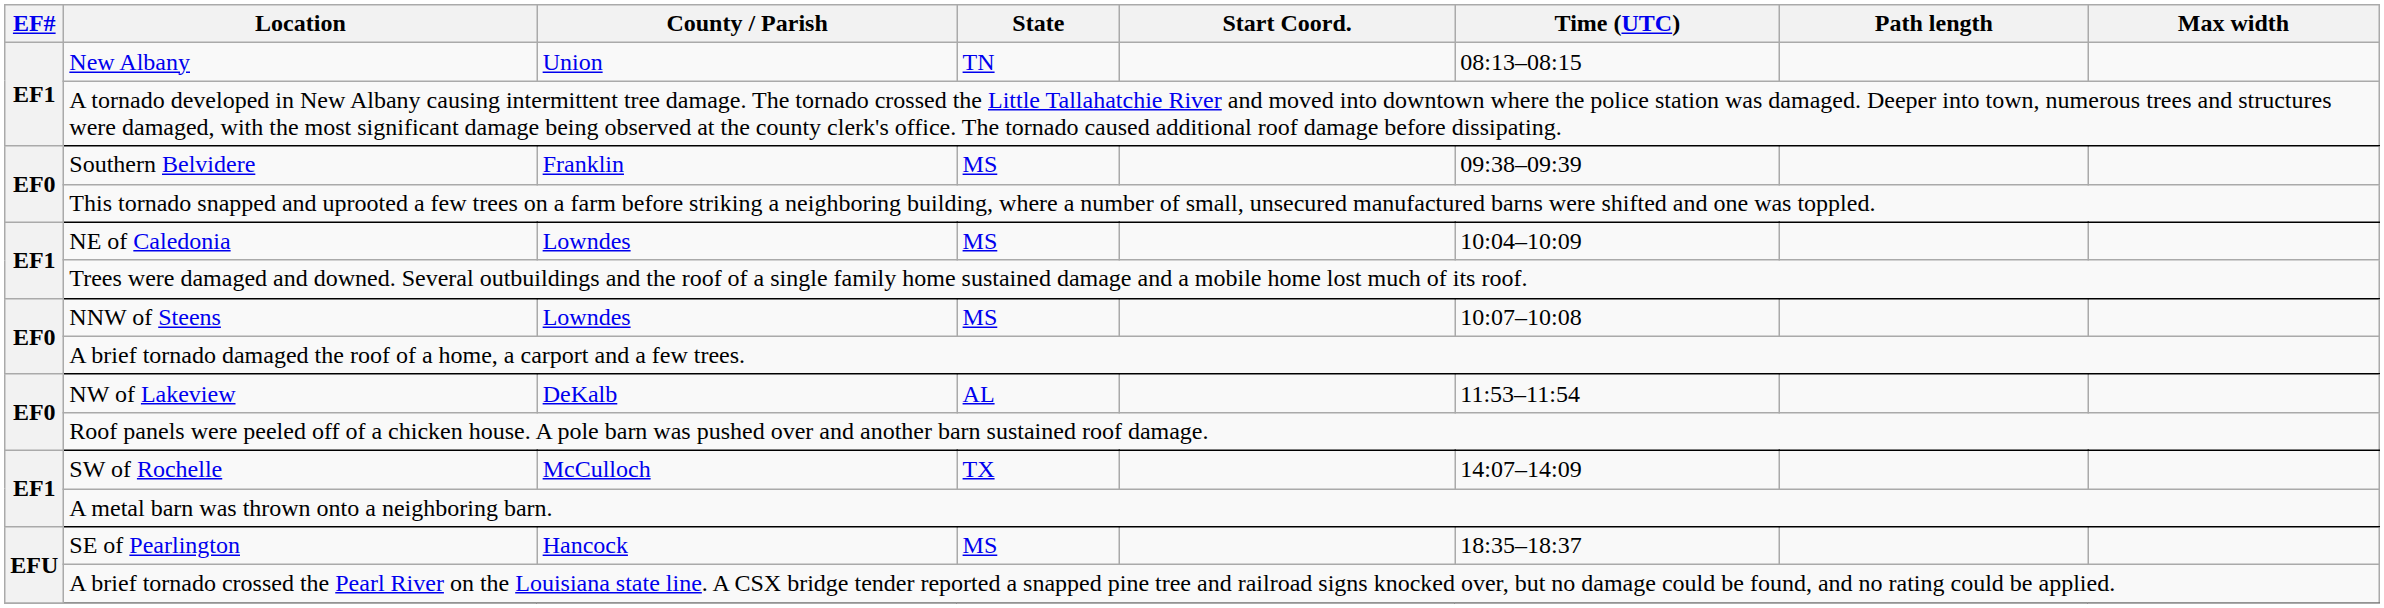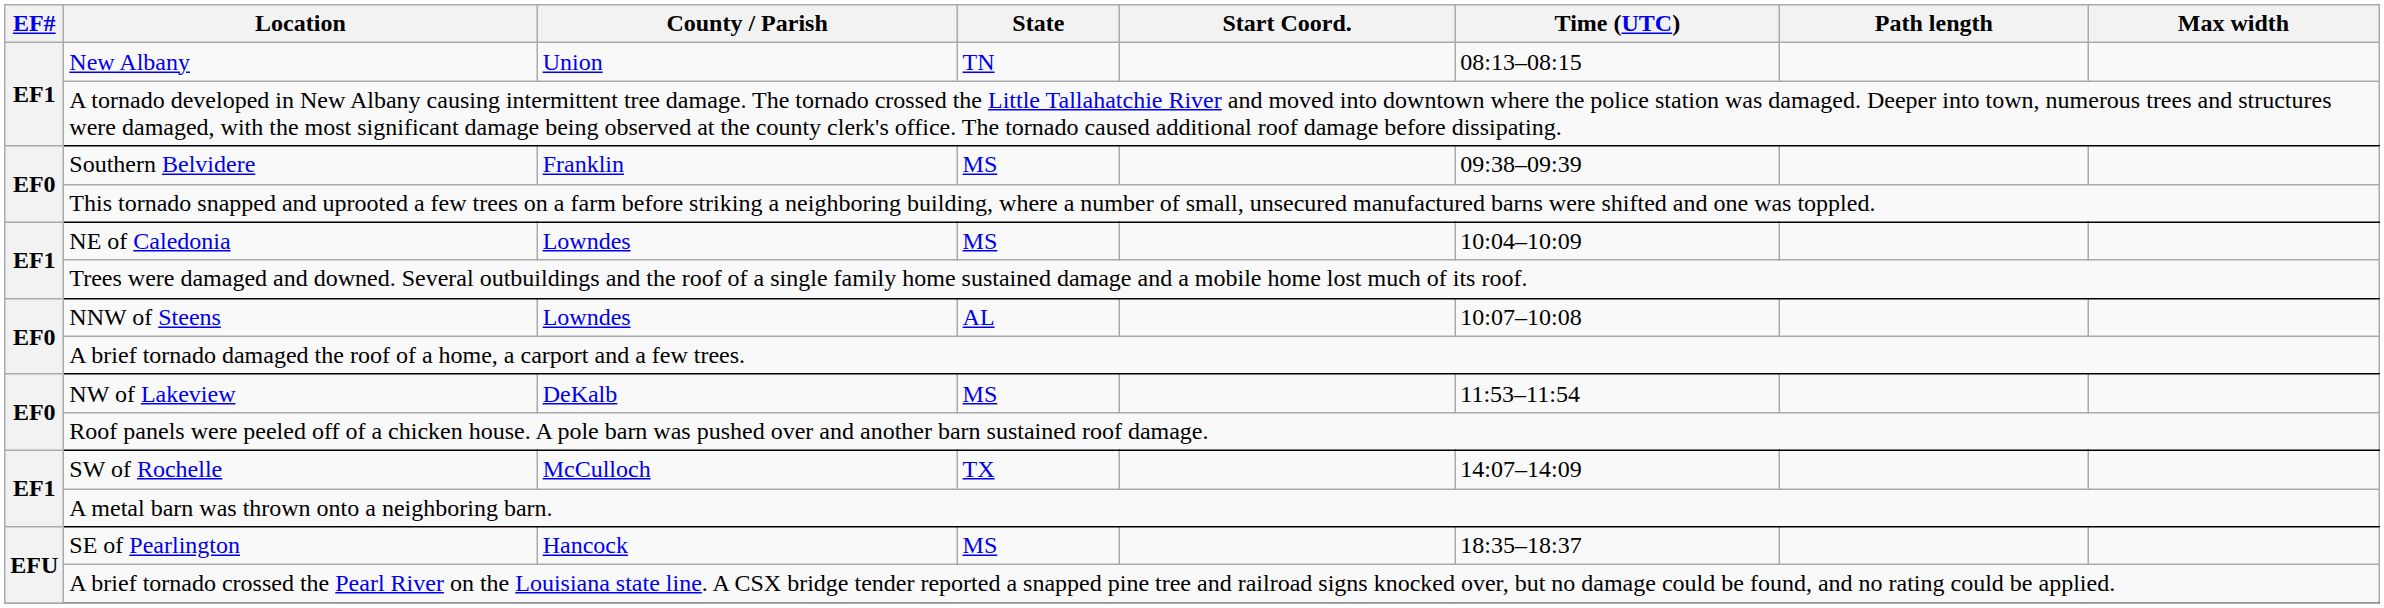(980, 316) MS -> (979, 316) AL
(979, 393) AL -> (980, 393) MS
